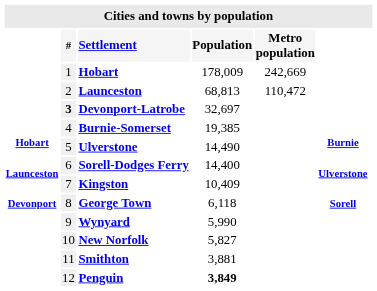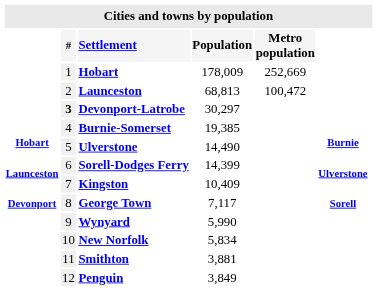(285, 71) 242,669 -> (285, 71) 252,669
(285, 90) 110,472 -> (285, 90) 100,472
(222, 109) 32,697 -> (222, 109) 30,297
(222, 165) 14,400 -> (222, 165) 14,399
(222, 202) 6,118 -> (222, 202) 7,117
(222, 239) 5,827 -> (222, 239) 5,834
(222, 277) bold -> (222, 277) normal
